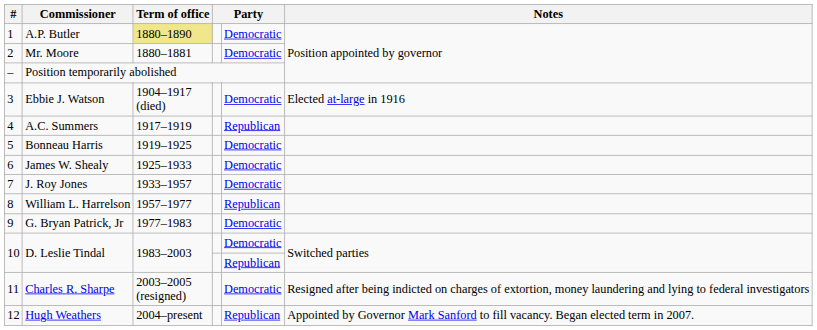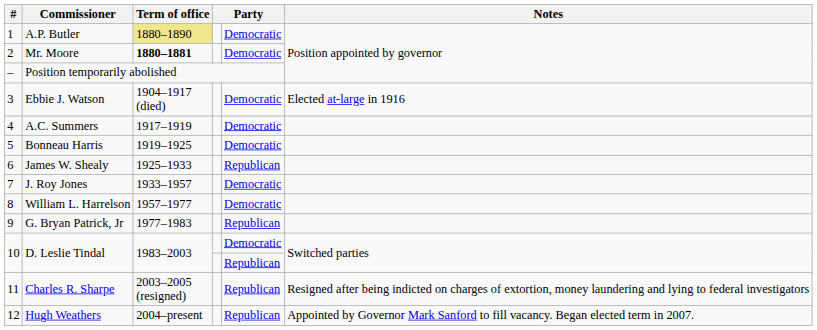(164, 53) normal -> (164, 53) bold
(252, 125) Republican -> (253, 125) Democratic
(253, 164) Democratic -> (252, 164) Republican
(252, 203) Republican -> (253, 203) Democratic
(253, 223) Democratic -> (252, 223) Republican
(253, 289) Democratic -> (252, 289) Republican
